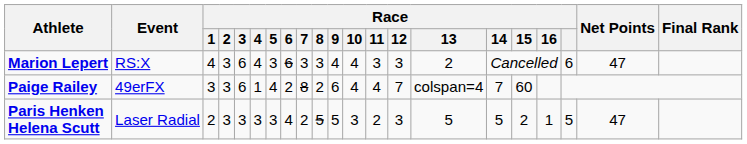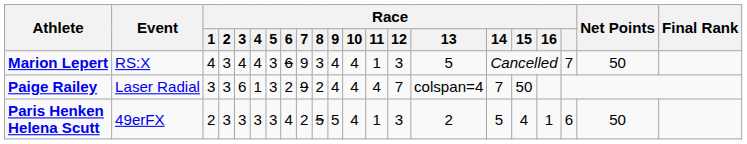(242, 63) 6 -> (242, 63) 4
(304, 63) 3 -> (304, 63) 9
(377, 63) 3 -> (377, 63) 1
(449, 63) 2 -> (449, 63) 5
(569, 63) 6 -> (569, 63) 7
(618, 63) 47 -> (618, 63) 50
(140, 87) 49erFX -> (157, 87) Laser Radial
(273, 87) 4 -> (273, 87) 3
(304, 87) 8 -> (304, 87) 9
(335, 87) 6 -> (335, 87) 4
(524, 87) 60 -> (524, 87) 50
(157, 119) Laser Radial -> (140, 119) 49erFX
(354, 119) 3 -> (354, 119) 4
(377, 119) 2 -> (377, 119) 1
(449, 119) 5 -> (449, 119) 2
(524, 119) 2 -> (524, 119) 4
(569, 119) 5 -> (569, 119) 6
(618, 119) 47 -> (618, 119) 50
